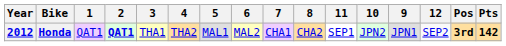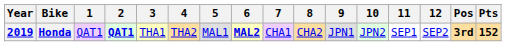columns swapped: (404, 13) <-> (341, 13)
(20, 32) 2012 -> (20, 32) 2019
(247, 32) normal -> (247, 32) bold
(489, 32) 142 -> (489, 32) 152
